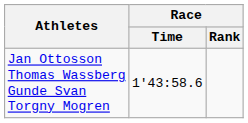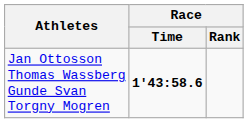(167, 83) normal -> (167, 83) bold
